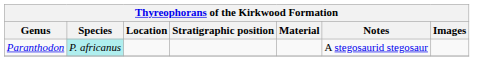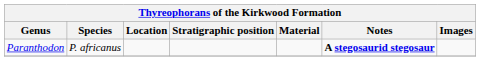(95, 47) paleturquoise background -> (95, 47) no background
(376, 47) normal -> (380, 47) bold
